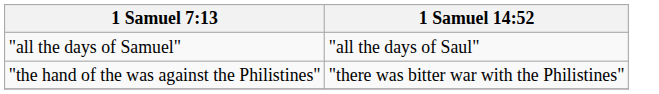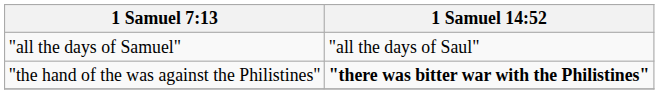(477, 74) normal -> (489, 74) bold
